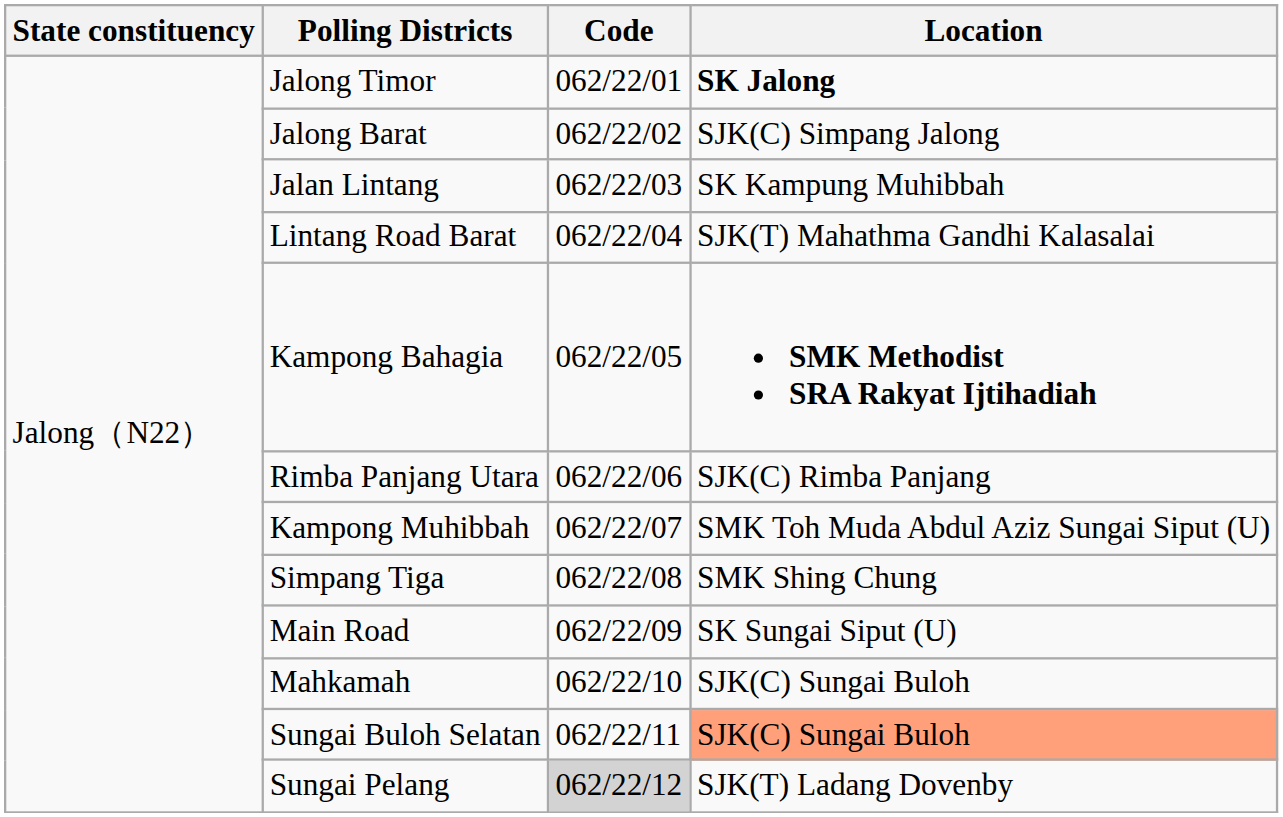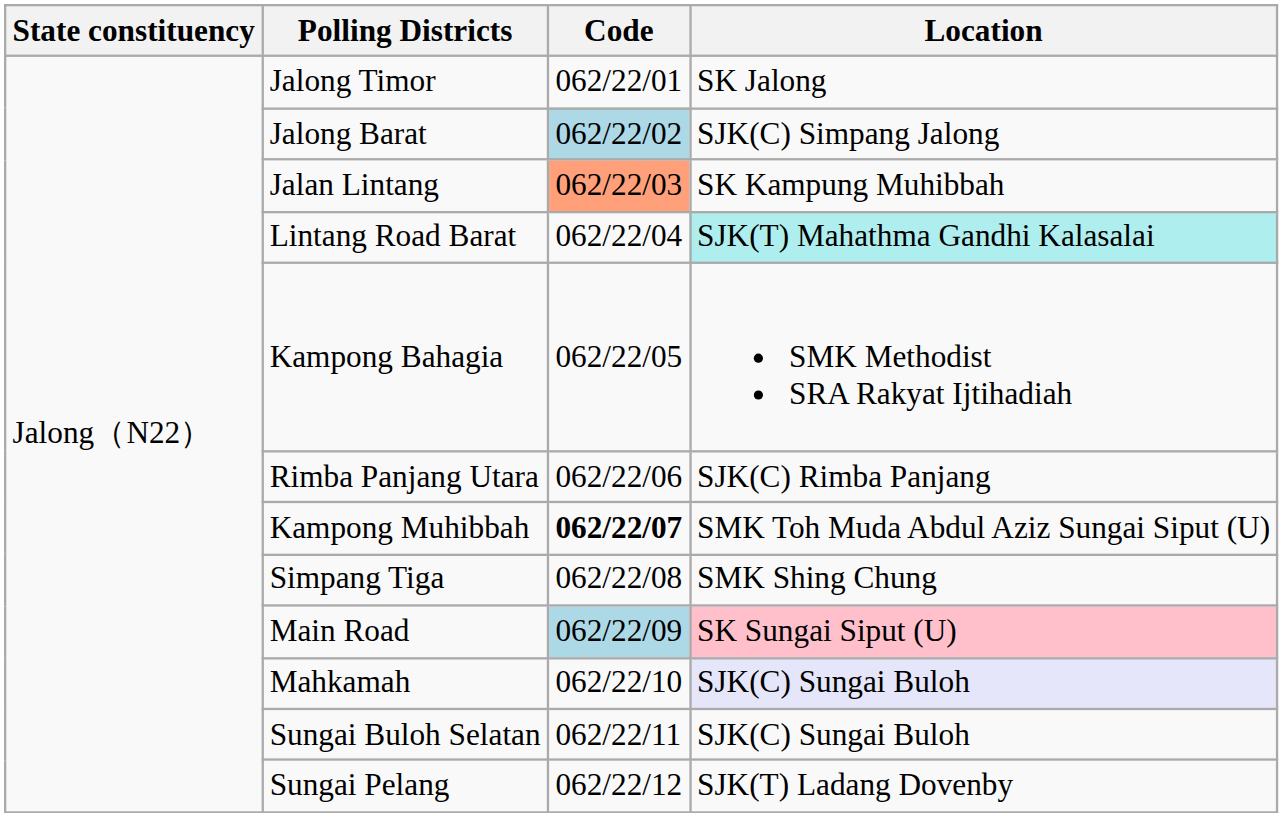(766, 81) bold -> (762, 81) normal
(619, 133) no background -> (619, 133) lightblue background
(619, 184) no background -> (619, 184) lightsalmon background
(926, 236) no background -> (926, 236) paleturquoise background
(984, 375) bold -> (984, 375) normal
(619, 527) normal -> (619, 527) bold
(619, 630) no background -> (619, 630) lightblue background
(827, 630) no background -> (827, 630) pink background
(833, 682) no background -> (833, 682) lavender background
(833, 733) lightsalmon background -> (833, 733) no background
(619, 785) lightgrey background -> (619, 785) no background
